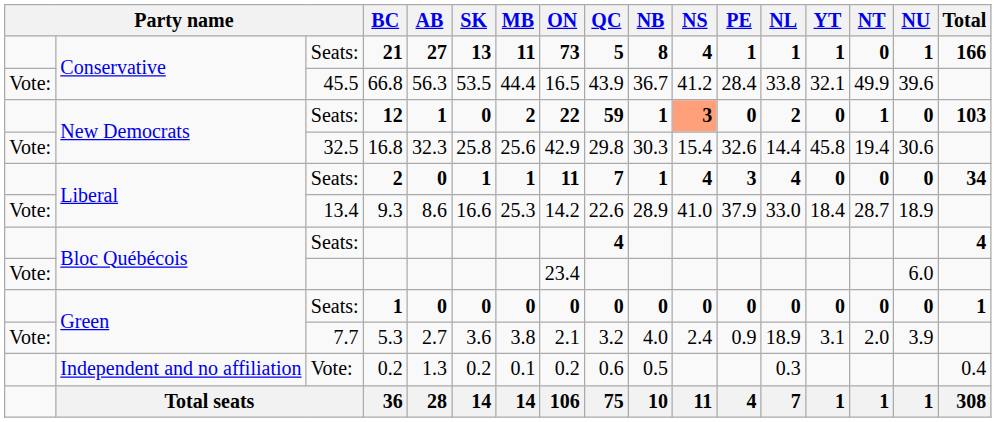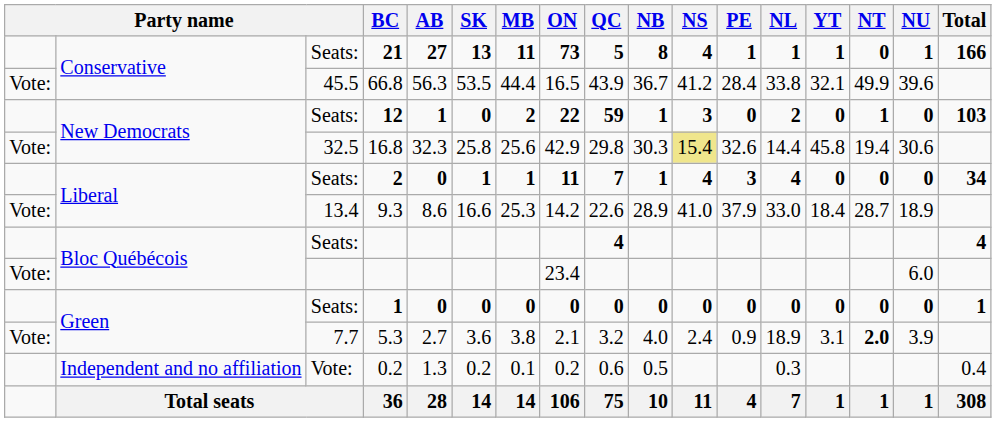(707, 115) lightsalmon background -> (707, 115) no background
(695, 147) no background -> (695, 147) khaki background
(877, 337) normal -> (877, 337) bold
